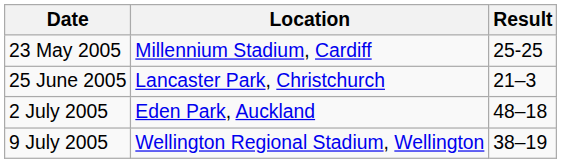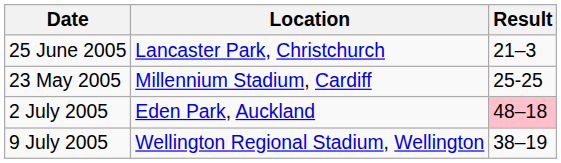rows swapped: (65, 50) <-> (68, 81)
(520, 111) no background -> (520, 111) pink background
